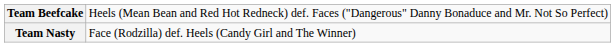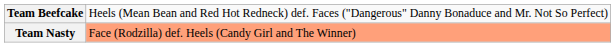(222, 32) no background -> (222, 32) lightsalmon background
